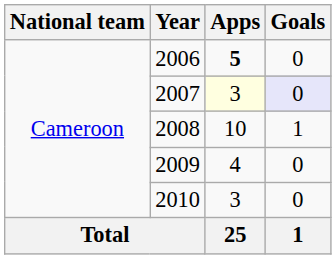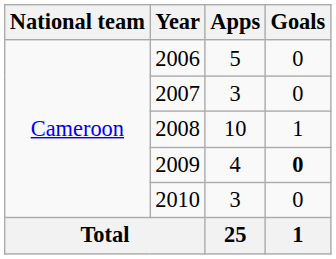(235, 57) bold -> (235, 57) normal
(235, 93) lightyellow background -> (235, 93) no background
(298, 93) lavender background -> (298, 93) no background
(298, 164) normal -> (298, 164) bold
